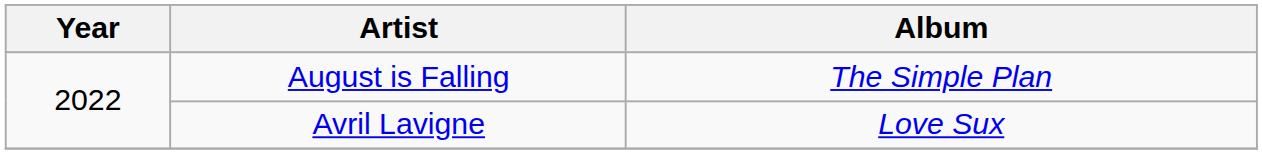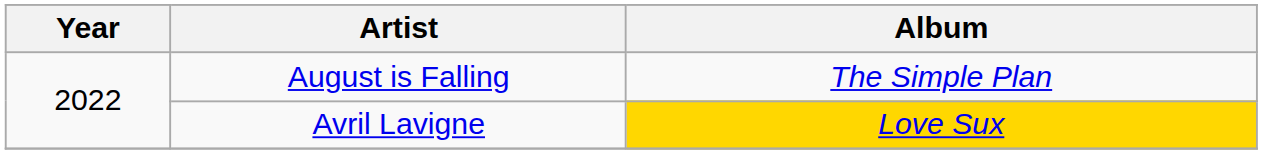(941, 124) no background -> (941, 124) gold background
